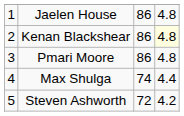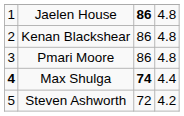(144, 15) normal -> (144, 15) bold
(167, 36) lightyellow background -> (167, 36) no background
(11, 79) normal -> (11, 79) bold
(144, 79) normal -> (144, 79) bold
